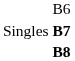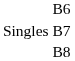(62, 30) bold -> (62, 30) normal
(62, 52) bold -> (62, 52) normal
